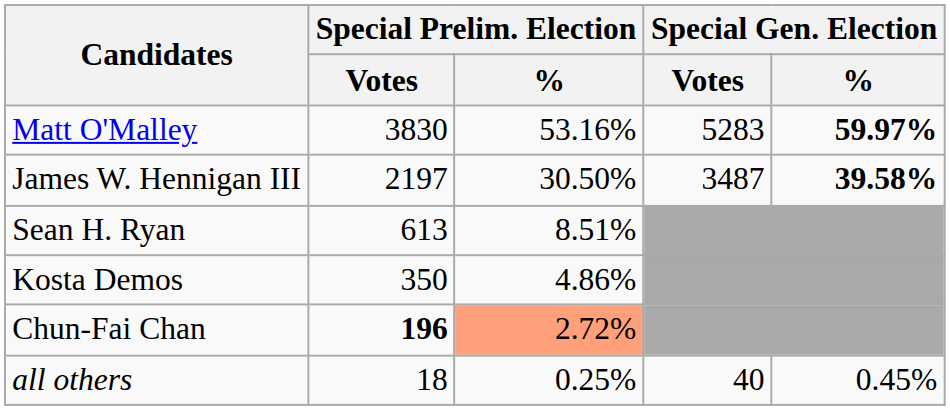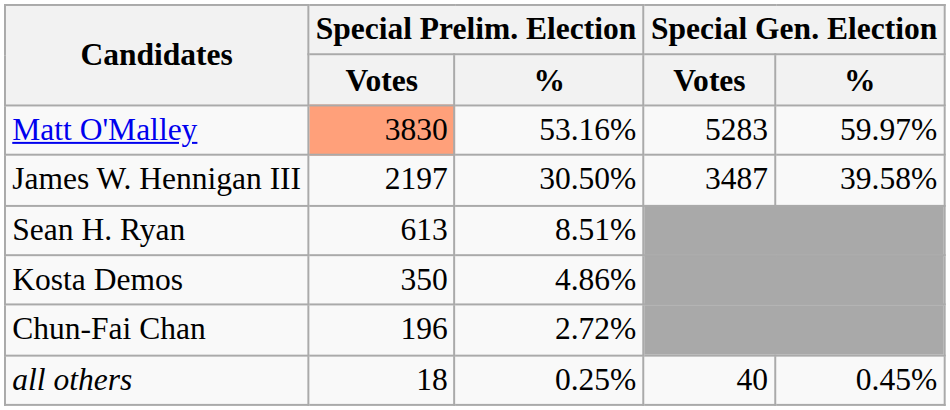(416, 129) no background -> (416, 129) lightsalmon background
(886, 129) bold -> (889, 129) normal
(886, 179) bold -> (889, 179) normal
(424, 329) bold -> (424, 329) normal
(596, 329) lightsalmon background -> (596, 329) no background
